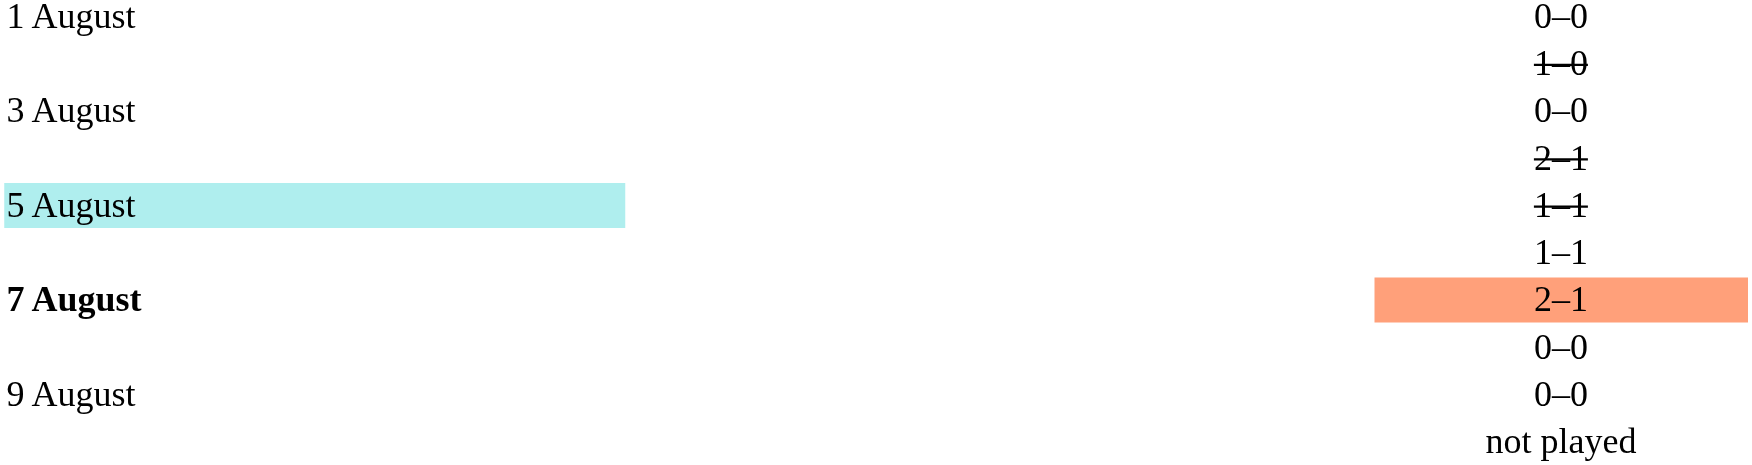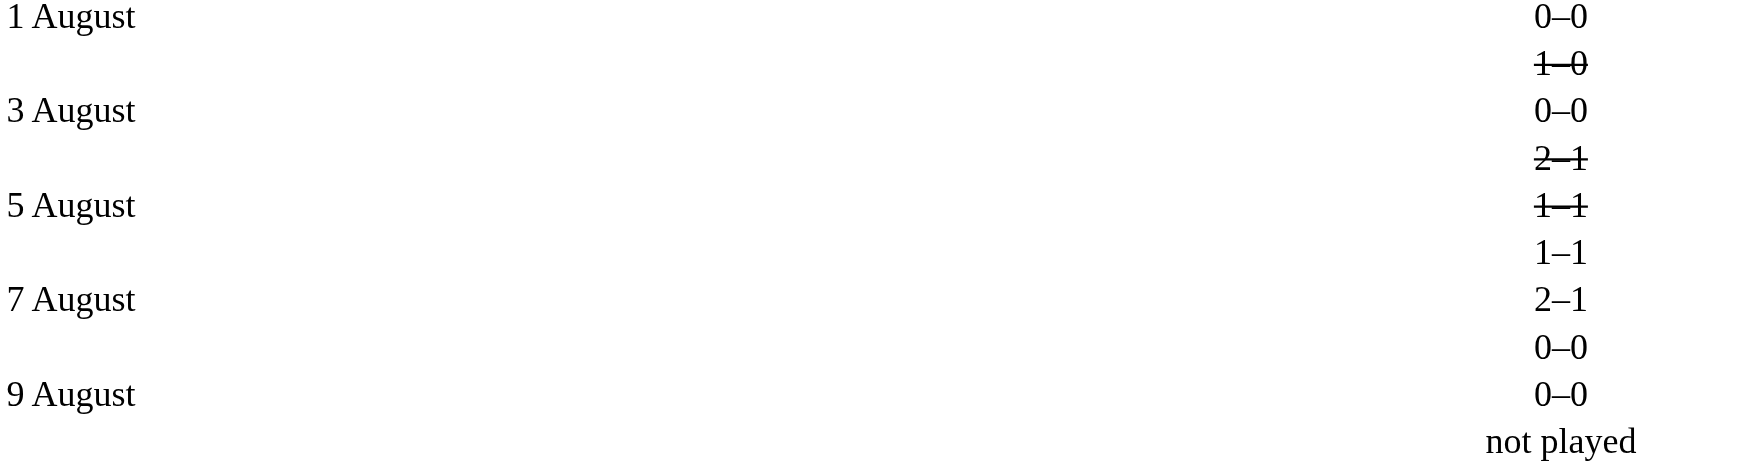(71, 204) paleturquoise background -> (71, 204) no background
(74, 299) bold -> (71, 299) normal
(1561, 299) lightsalmon background -> (1561, 299) no background
